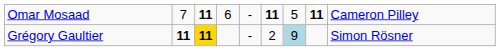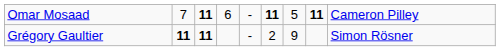(206, 35) gold background -> (206, 35) no background
(294, 35) lightblue background -> (294, 35) no background
